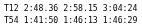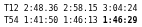(120, 21) normal -> (120, 21) bold
